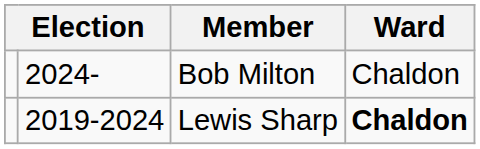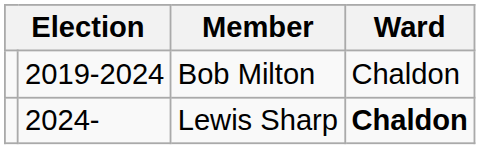(62, 73) 2024- -> (95, 73) 2019-2024
(95, 119) 2019-2024 -> (62, 119) 2024-
